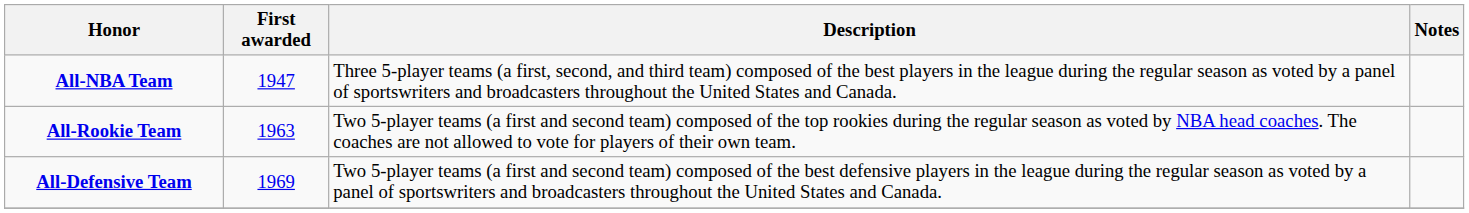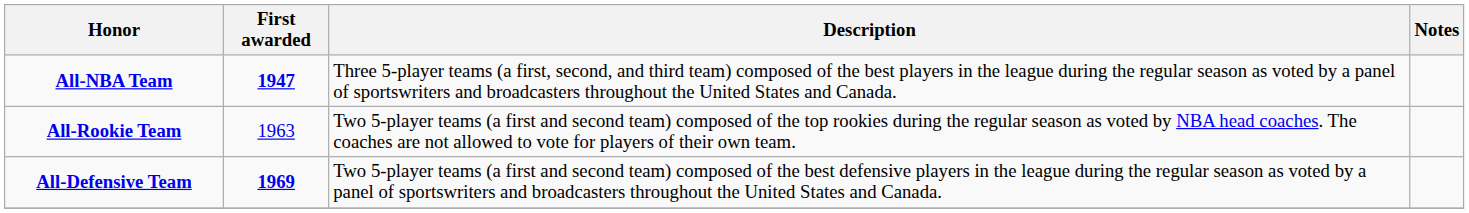(276, 80) normal -> (276, 80) bold
(276, 182) normal -> (276, 182) bold
